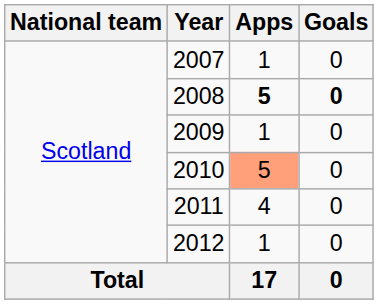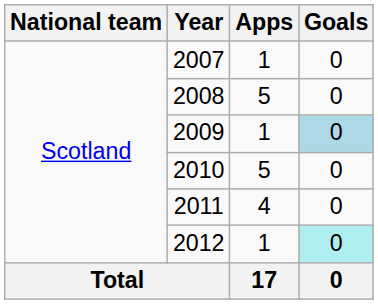(264, 96) bold -> (264, 96) normal
(336, 96) bold -> (336, 96) normal
(336, 133) no background -> (336, 133) lightblue background
(264, 170) lightsalmon background -> (264, 170) no background
(336, 243) no background -> (336, 243) paleturquoise background
